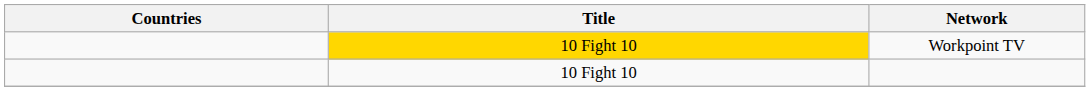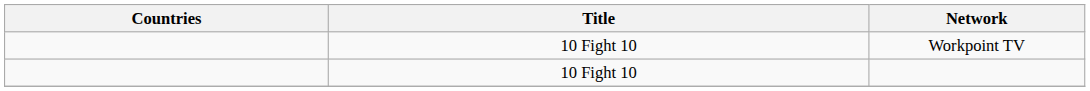(599, 45) gold background -> (599, 45) no background
